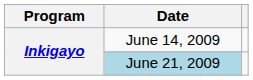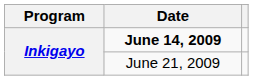(173, 39) normal -> (173, 39) bold
(173, 63) lightblue background -> (173, 63) no background
